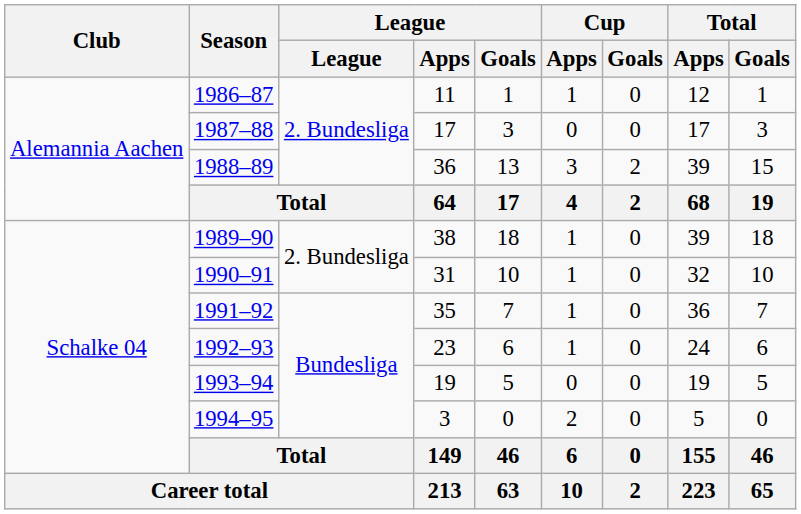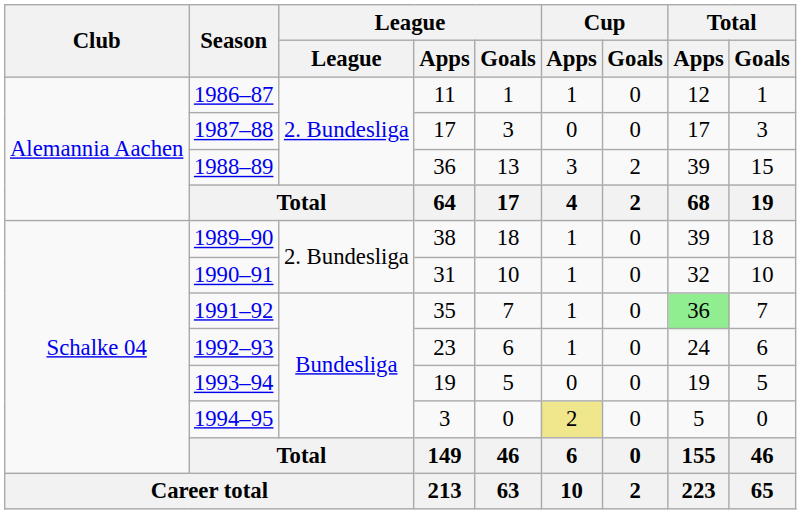(699, 310) no background -> (699, 310) lightgreen background
(572, 418) no background -> (572, 418) khaki background
